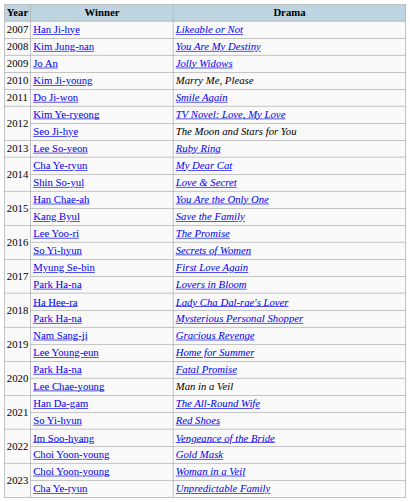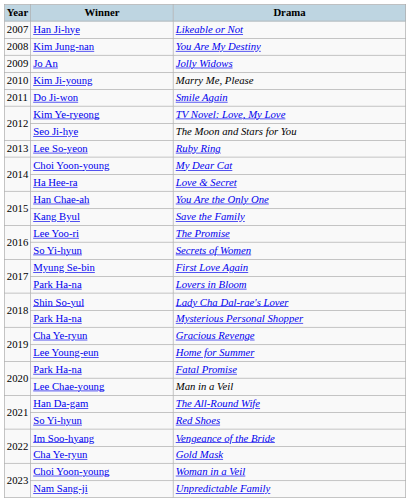(60, 166) Cha Ye-ryun -> (71, 166) Choi Yoon-young
(59, 183) Shin So-yul -> (55, 183) Ha Hee-ra
(55, 302) Ha Hee-ra -> (59, 302) Shin So-yul
(60, 336) Nam Sang-ji -> (60, 336) Cha Ye-ryun
(71, 455) Choi Yoon-young -> (60, 455) Cha Ye-ryun
(60, 489) Cha Ye-ryun -> (60, 489) Nam Sang-ji
